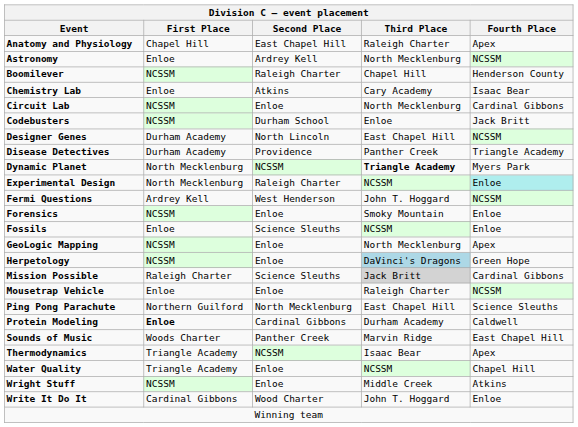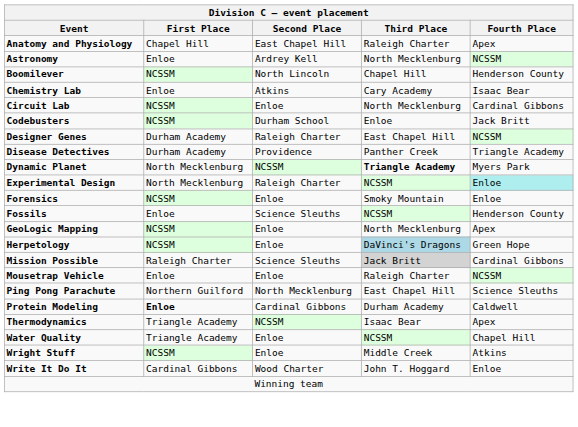(298, 74) Raleigh Charter -> (292, 74) North Lincoln
(292, 136) North Lincoln -> (298, 136) Raleigh Charter
- row: (49, 198)
(487, 229) Enloe -> (518, 214) Henderson County
- row: (49, 337)
